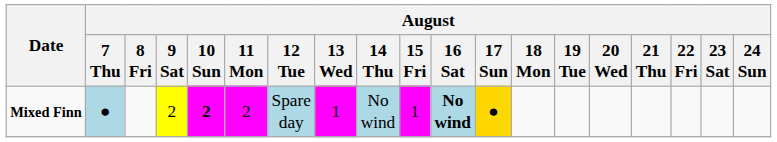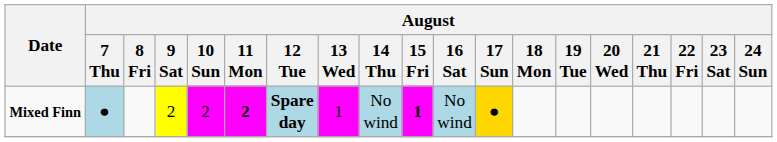(206, 111) bold -> (206, 111) normal
(246, 111) normal -> (245, 111) bold
(291, 111) normal -> (292, 111) bold
(415, 111) normal -> (418, 111) bold
(453, 111) bold -> (455, 111) normal
